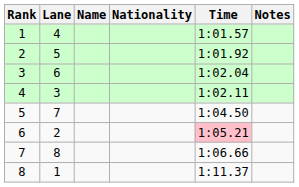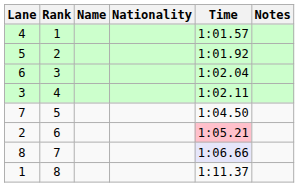columns swapped: (22, 14) <-> (57, 14)
(223, 152) no background -> (223, 152) lavender background
